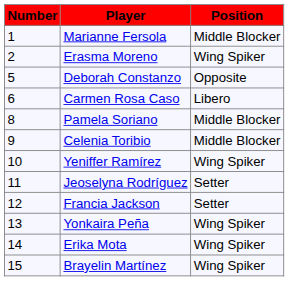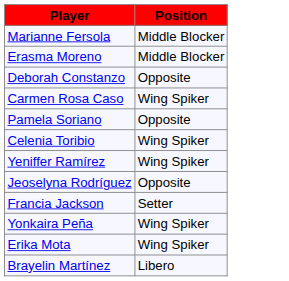- column: (32, 15)
(229, 57) Wing Spiker -> (181, 57) Middle Blocker
(212, 98) Libero -> (173, 98) Wing Spiker
(237, 119) Middle Blocker -> (164, 119) Opposite
(237, 140) Middle Blocker -> (173, 140) Wing Spiker
(211, 182) Setter -> (164, 182) Opposite
(229, 265) Wing Spiker -> (156, 265) Libero
